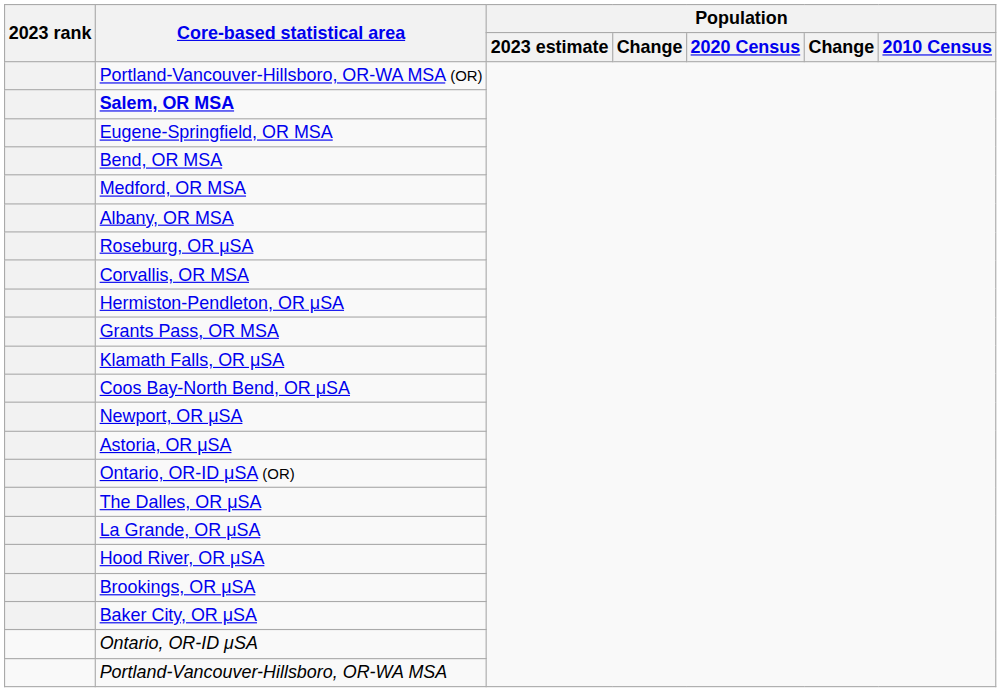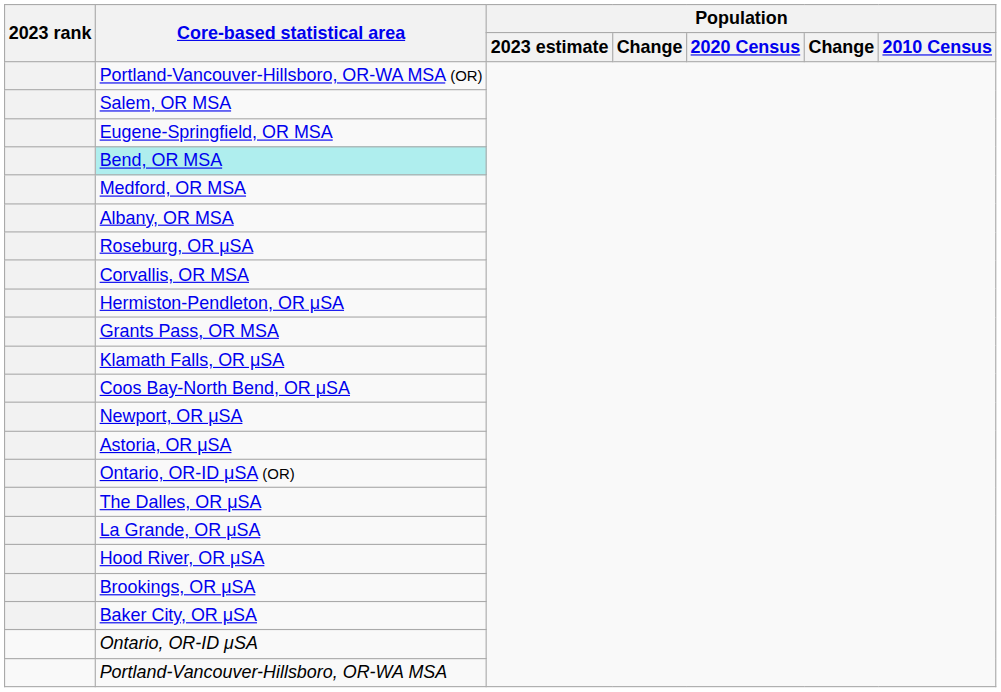(167, 103) bold -> (165, 103) normal
(161, 160) no background -> (161, 160) paleturquoise background
